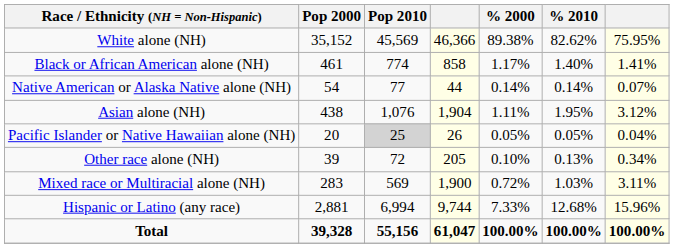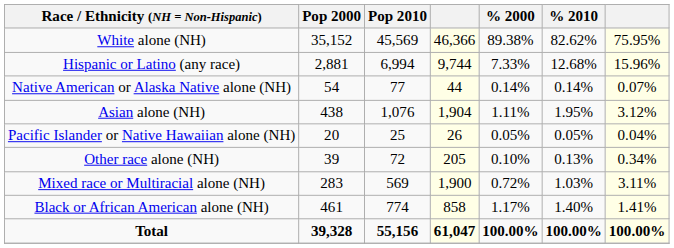rows swapped: (152, 64) <-> (152, 207)
(397, 135) lightgrey background -> (397, 135) no background
